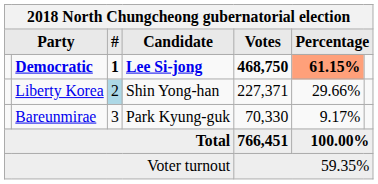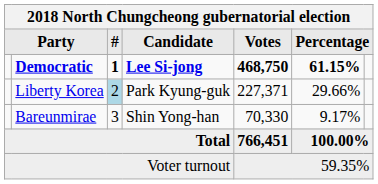(335, 66) lightsalmon background -> (335, 66) no background
(173, 91) Shin Yong-han -> (178, 91) Park Kyung-guk
(178, 116) Park Kyung-guk -> (173, 116) Shin Yong-han
